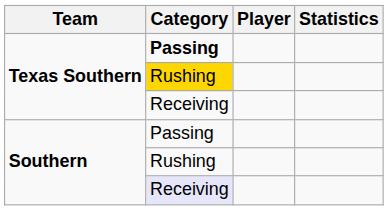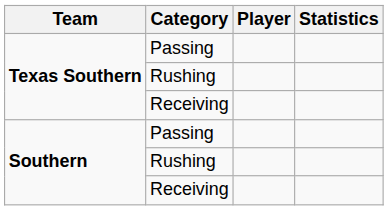(184, 48) bold -> (182, 48) normal
(183, 76) gold background -> (183, 76) no background
(189, 190) lavender background -> (189, 190) no background
